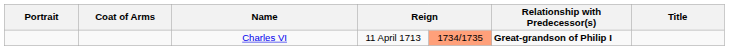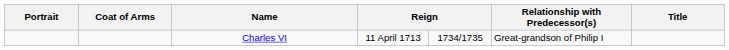(460, 38) lightsalmon background -> (460, 38) no background
(553, 38) bold -> (549, 38) normal
